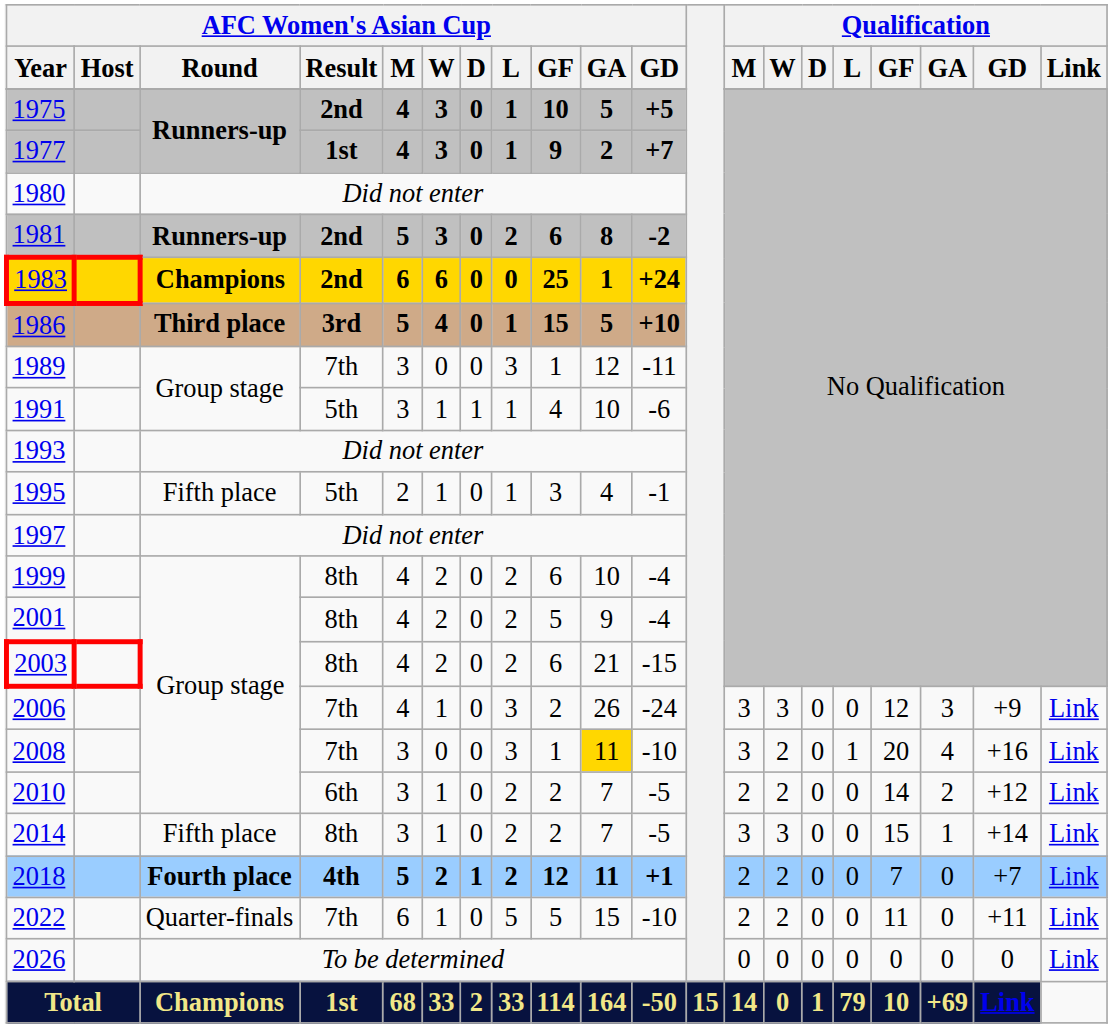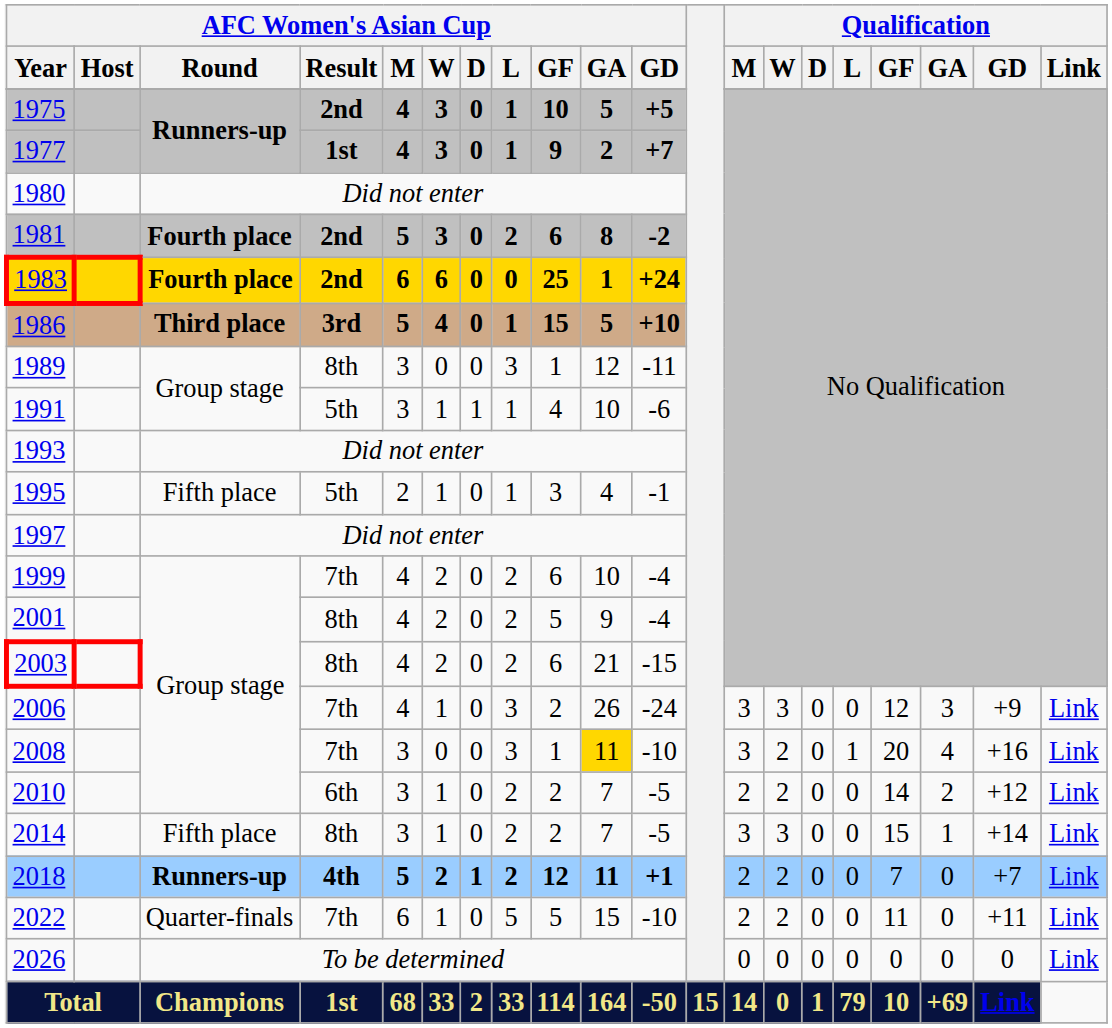(220, 235) Runners-up -> (220, 235) Fourth place
(220, 279) Champions -> (220, 279) Fourth place
(341, 366) 7th -> (341, 366) 8th
(341, 576) 8th -> (341, 576) 7th
(220, 876) Fourth place -> (220, 876) Runners-up
